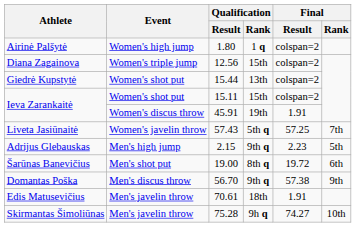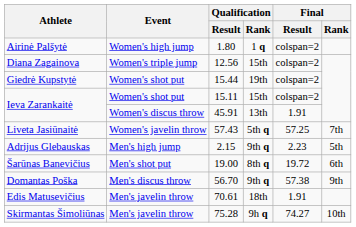(258, 79) 13th -> (258, 79) 19th
(258, 113) 19th -> (258, 113) 13th
